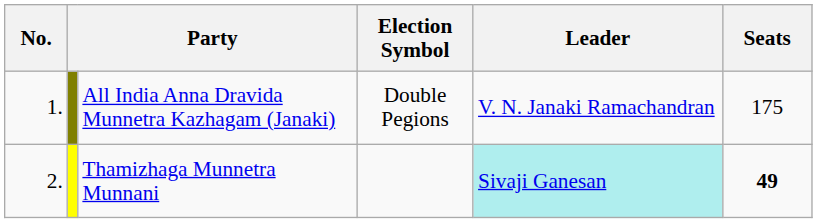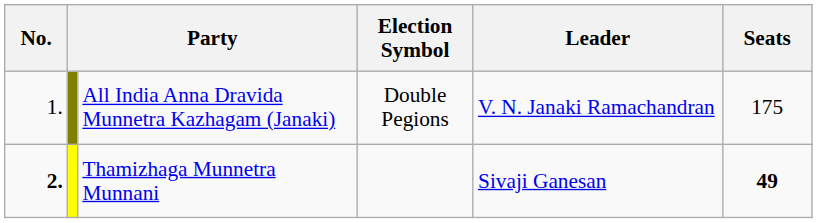(55, 180) normal -> (55, 180) bold
(542, 180) paleturquoise background -> (542, 180) no background
